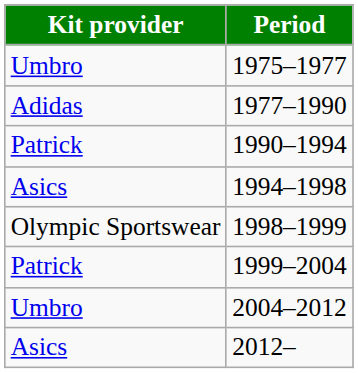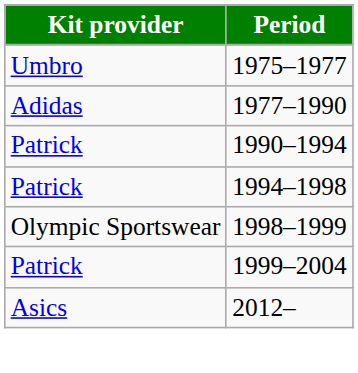(39, 186) Asics -> (47, 186) Patrick
- row: (289, 307)
